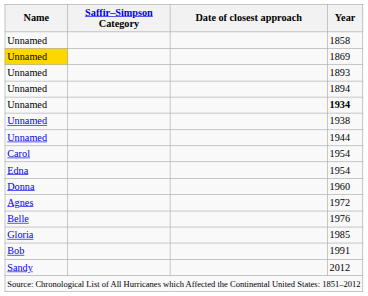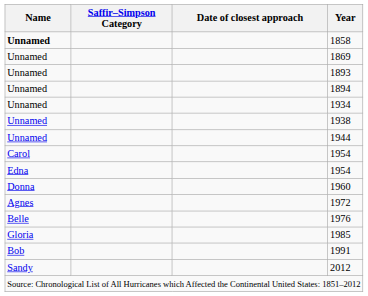(27, 40) normal -> (29, 40) bold
(27, 56) gold background -> (27, 56) no background
(340, 105) bold -> (340, 105) normal
